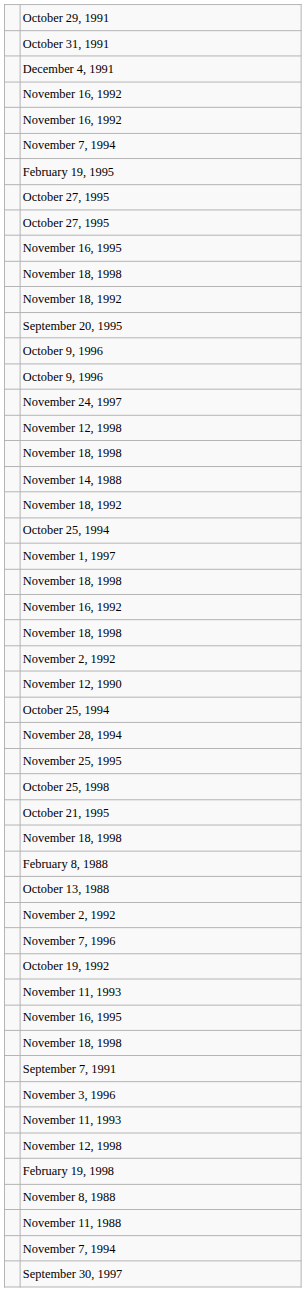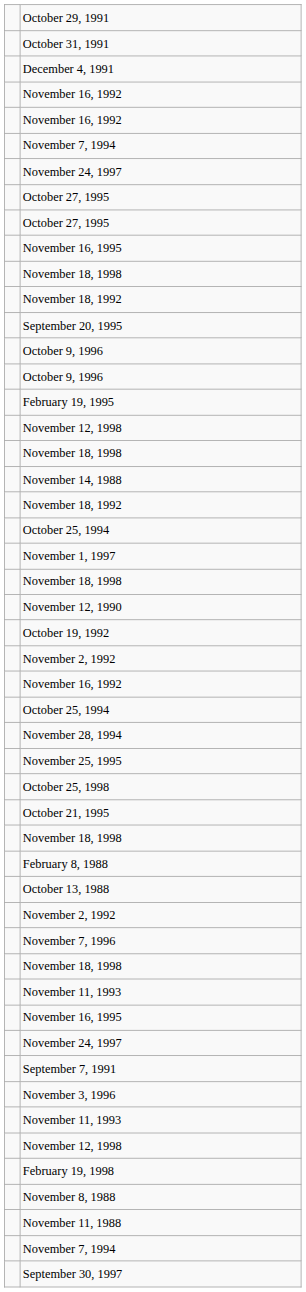(68, 171) February 19, 1995 -> (72, 171) November 24, 1997
(72, 402) November 24, 1997 -> (68, 402) February 19, 1995
(72, 607) November 16, 1992 -> (72, 607) November 12, 1990
(72, 633) November 18, 1998 -> (66, 633) October 19, 1992
(72, 684) November 12, 1990 -> (72, 684) November 16, 1992
(66, 966) October 19, 1992 -> (72, 966) November 18, 1998
(72, 1043) November 18, 1998 -> (72, 1043) November 24, 1997
